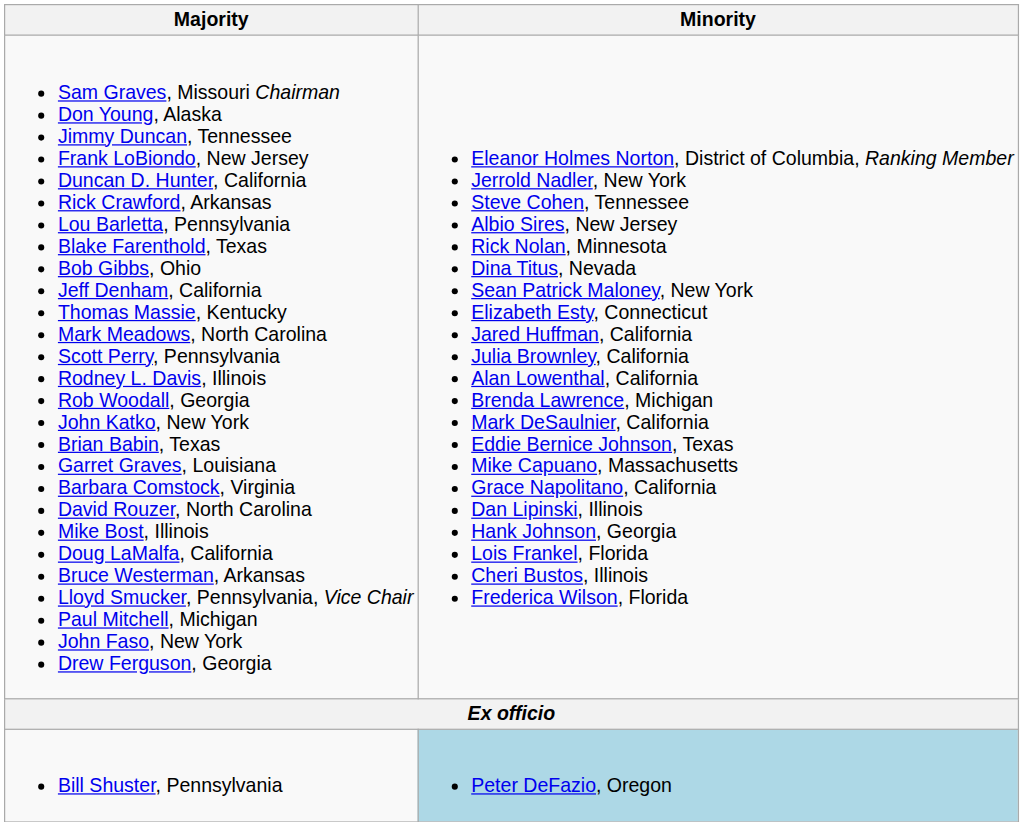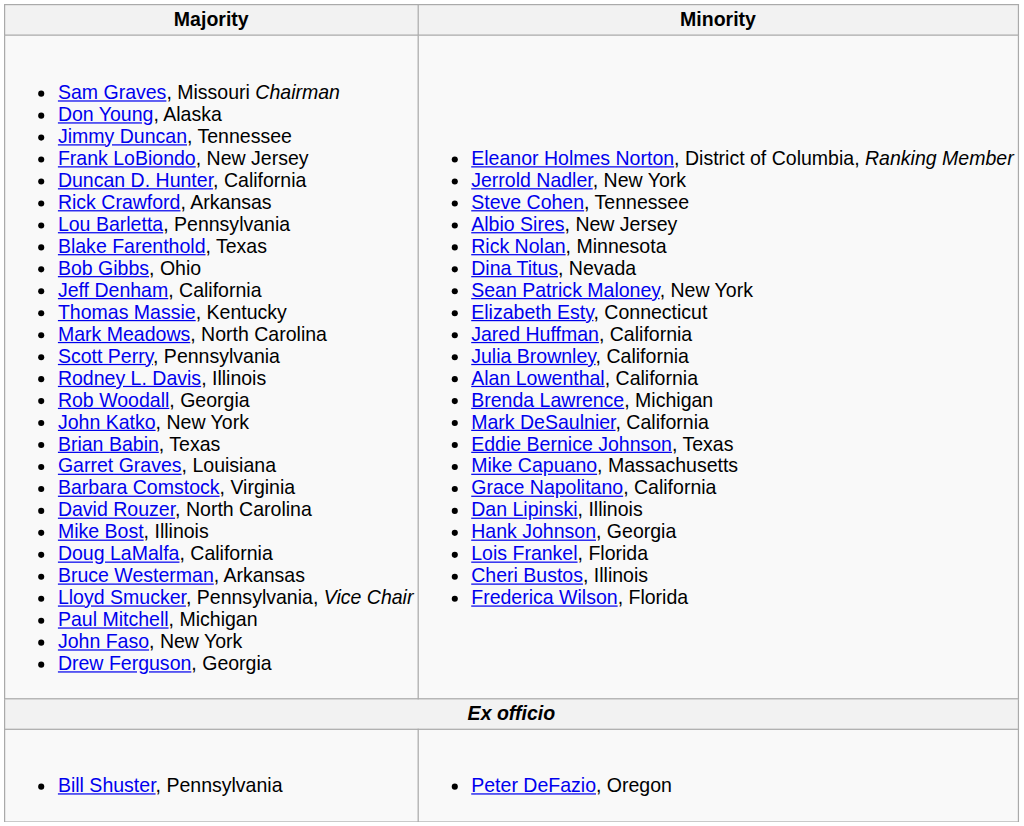(718, 786) lightblue background -> (718, 786) no background
